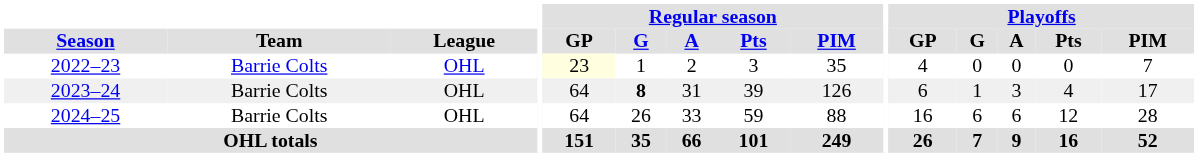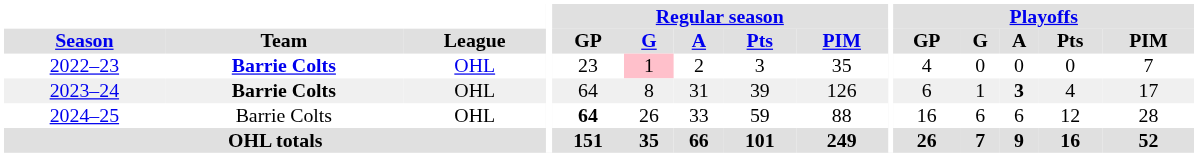(279, 65) normal -> (284, 65) bold
(579, 65) lightyellow background -> (588, 65) no background
(641, 65) no background -> (649, 65) pink background
(279, 90) normal -> (284, 90) bold
(641, 90) bold -> (649, 90) normal
(1017, 90) normal -> (1019, 90) bold
(579, 115) normal -> (588, 115) bold
